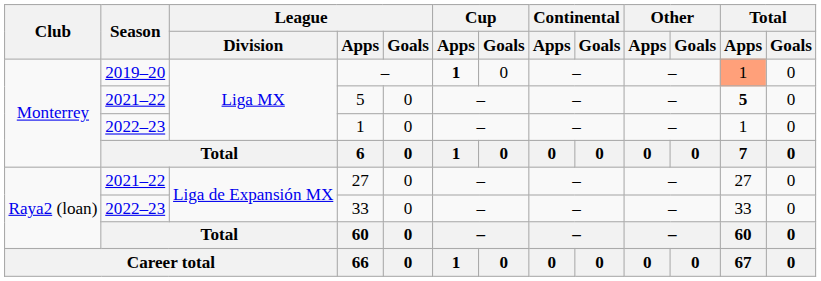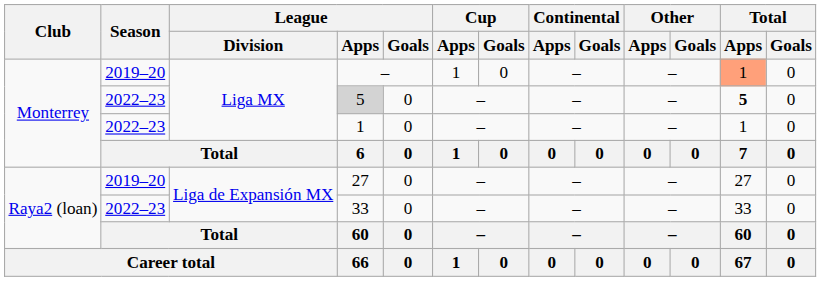(456, 72) bold -> (456, 72) normal
(135, 99) 2021–22 -> (135, 99) 2022–23
(360, 99) no background -> (360, 99) lightgrey background
(135, 180) 2021–22 -> (135, 180) 2019–20
